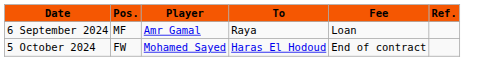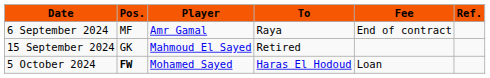(344, 30) Loan -> (404, 30) End of contract
+ row: (61, 47)
(120, 47) normal -> (126, 64) bold
(379, 47) End of contract -> (369, 64) Loan
